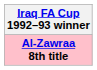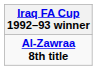(48, 50) pink background -> (48, 50) no background
